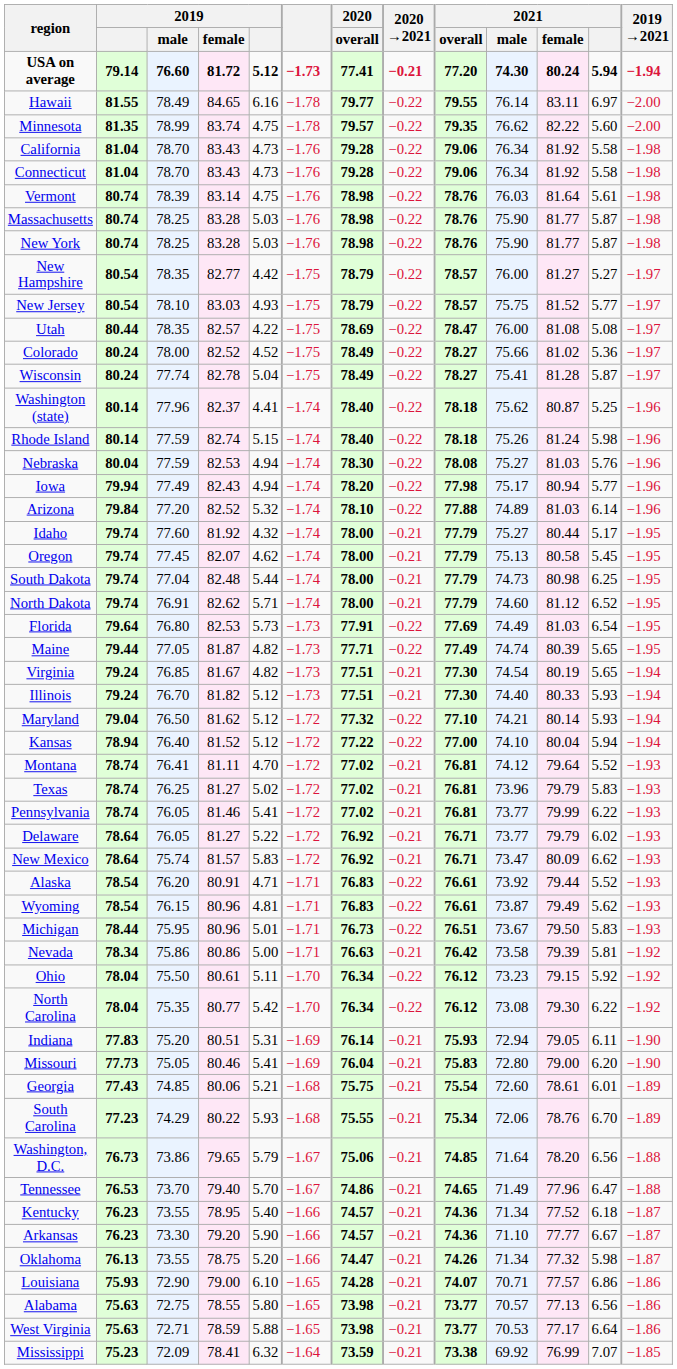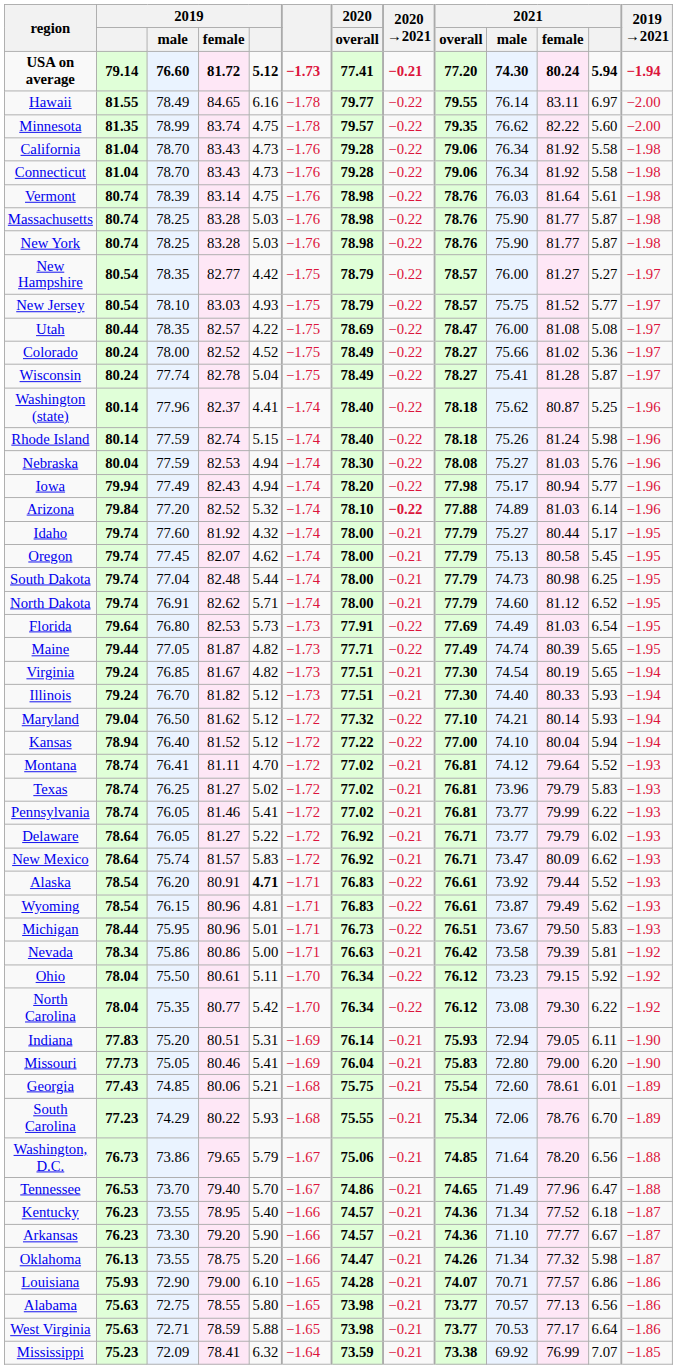(405, 509) normal -> (405, 509) bold
(265, 882) normal -> (265, 882) bold
